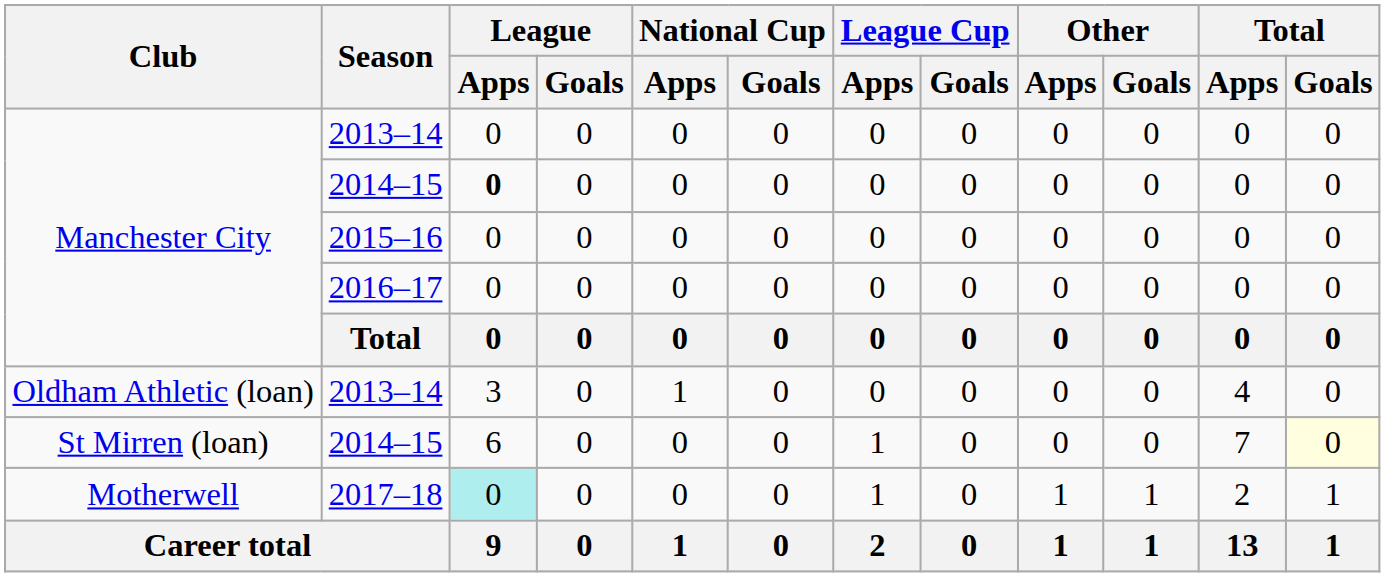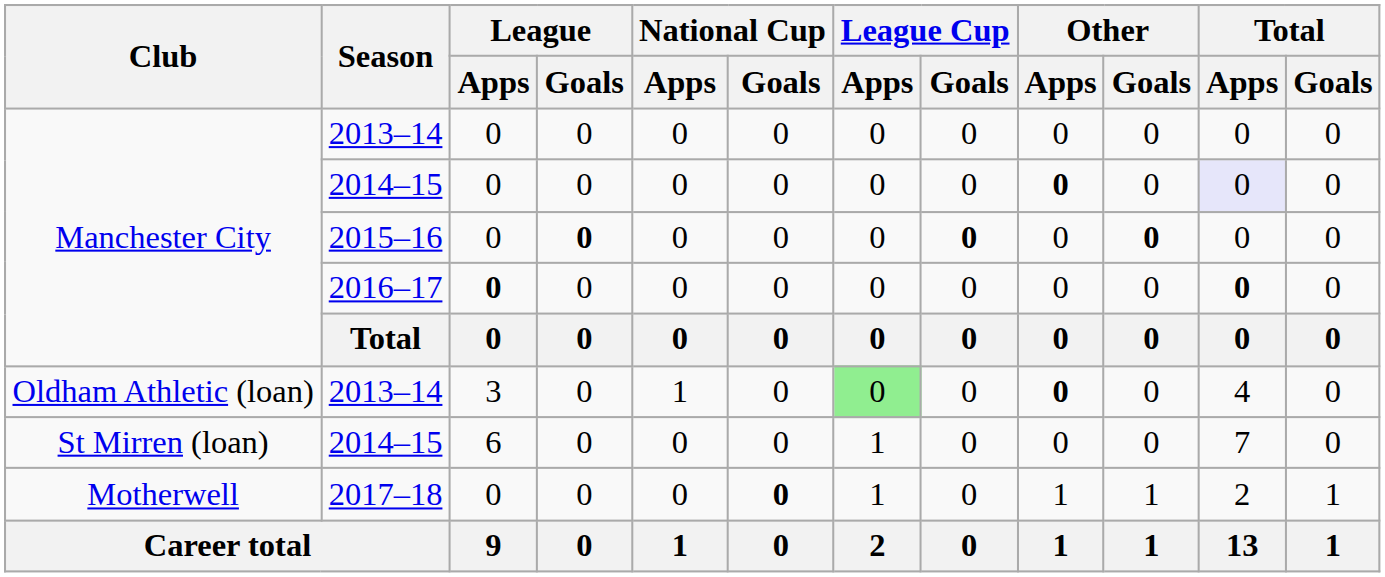(493, 184) bold -> (493, 184) normal
(1061, 184) normal -> (1061, 184) bold
(1242, 184) no background -> (1242, 184) lavender background
(584, 236) normal -> (584, 236) bold
(969, 236) normal -> (969, 236) bold
(1151, 236) normal -> (1151, 236) bold
(493, 287) normal -> (493, 287) bold
(1242, 287) normal -> (1242, 287) bold
(877, 390) no background -> (877, 390) lightgreen background
(1061, 390) normal -> (1061, 390) bold
(1333, 442) lightyellow background -> (1333, 442) no background
(493, 493) paleturquoise background -> (493, 493) no background
(781, 493) normal -> (781, 493) bold
